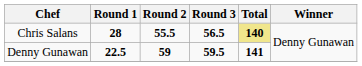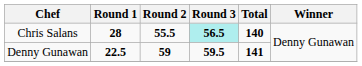(214, 33) no background -> (214, 33) paleturquoise background
(254, 33) khaki background -> (254, 33) no background
